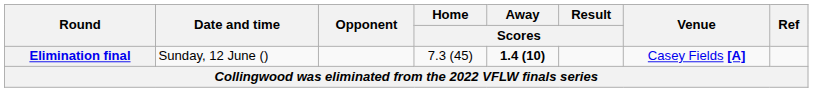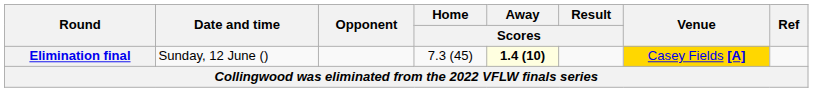(523, 57) no background -> (523, 57) lightyellow background
(697, 57) no background -> (697, 57) gold background
